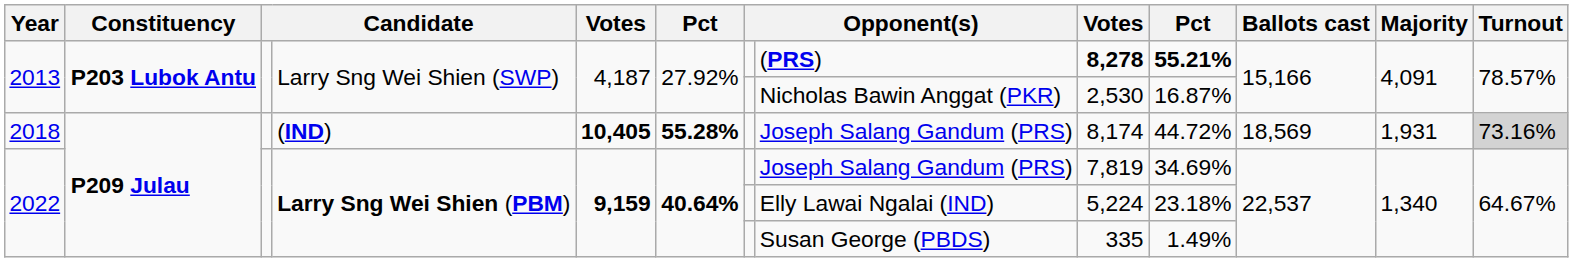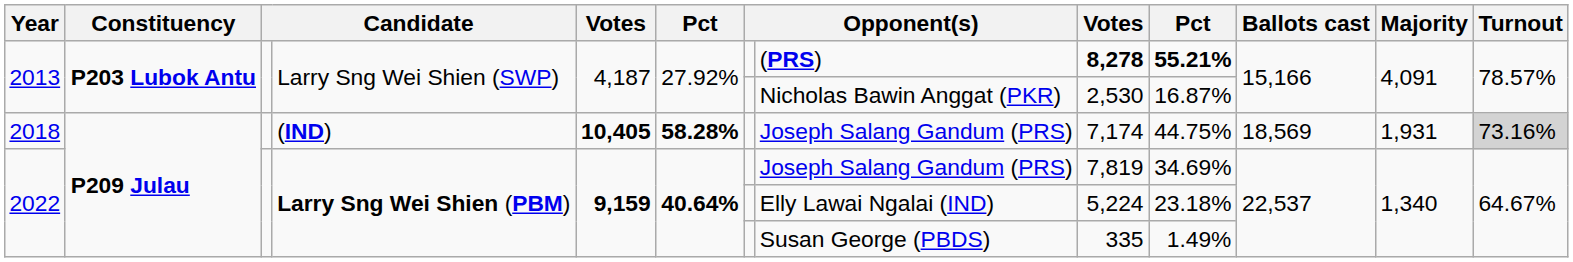(700, 131) 55.28% -> (700, 131) 58.28%
(1115, 131) 8,174 -> (1115, 131) 7,174
(1193, 131) 44.72% -> (1193, 131) 44.75%
